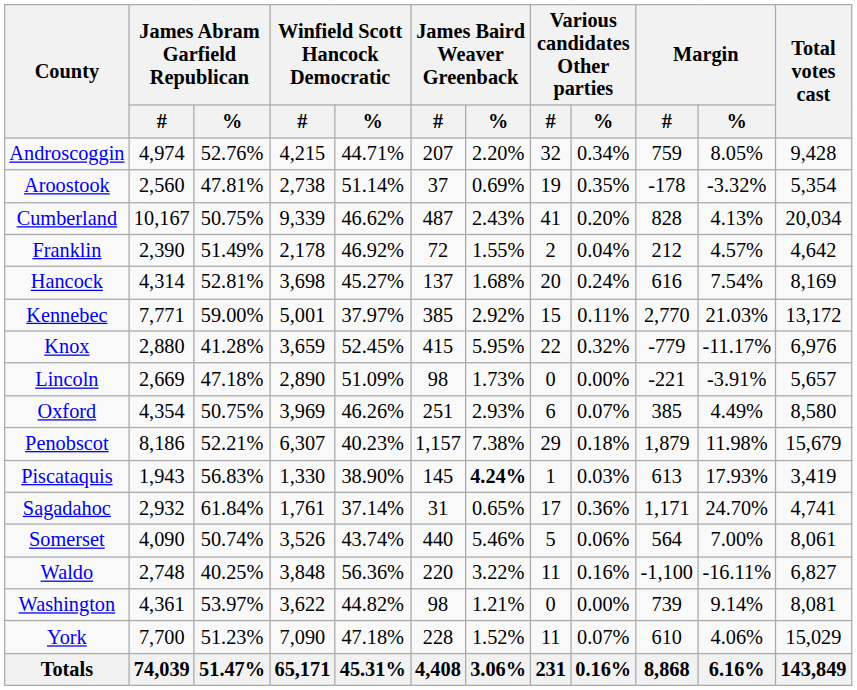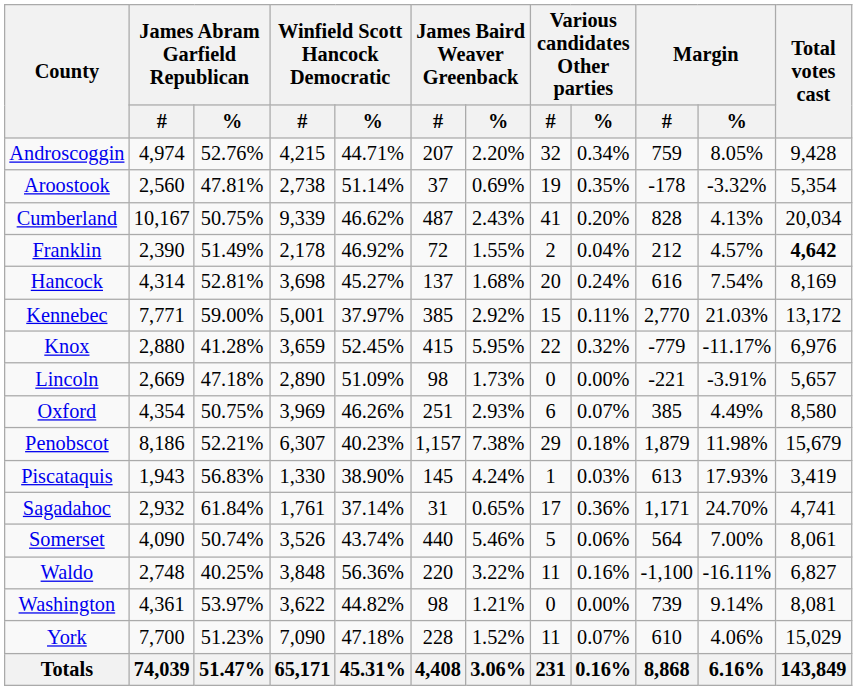(813, 250) normal -> (813, 250) bold
(498, 475) bold -> (498, 475) normal
